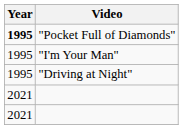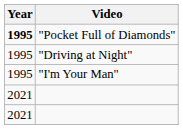(79, 54) "I'm Your Man" -> (85, 54) "Driving at Night"
(85, 74) "Driving at Night" -> (79, 74) "I'm Your Man"
